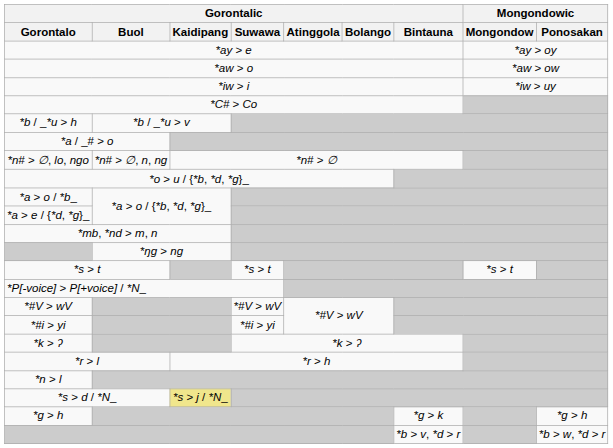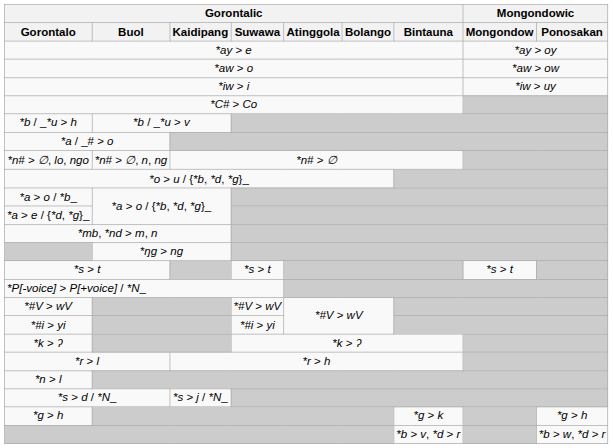(200, 398) khaki background -> (200, 398) no background
